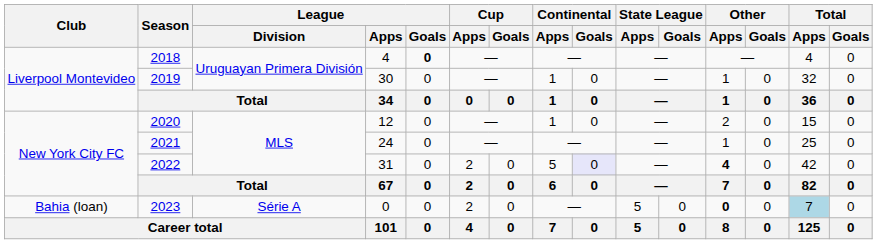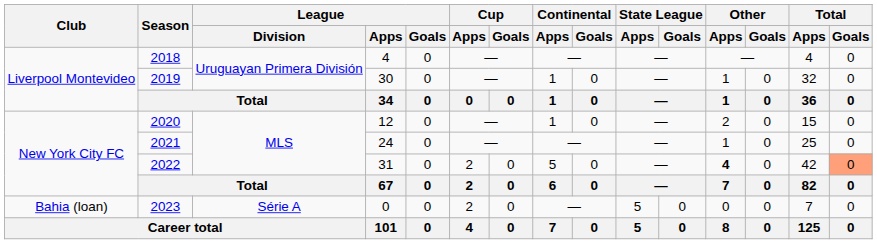(427, 57) bold -> (427, 57) normal
(594, 164) lavender background -> (594, 164) no background
(851, 164) no background -> (851, 164) lightsalmon background
(726, 206) bold -> (726, 206) normal
(809, 206) lightblue background -> (809, 206) no background
